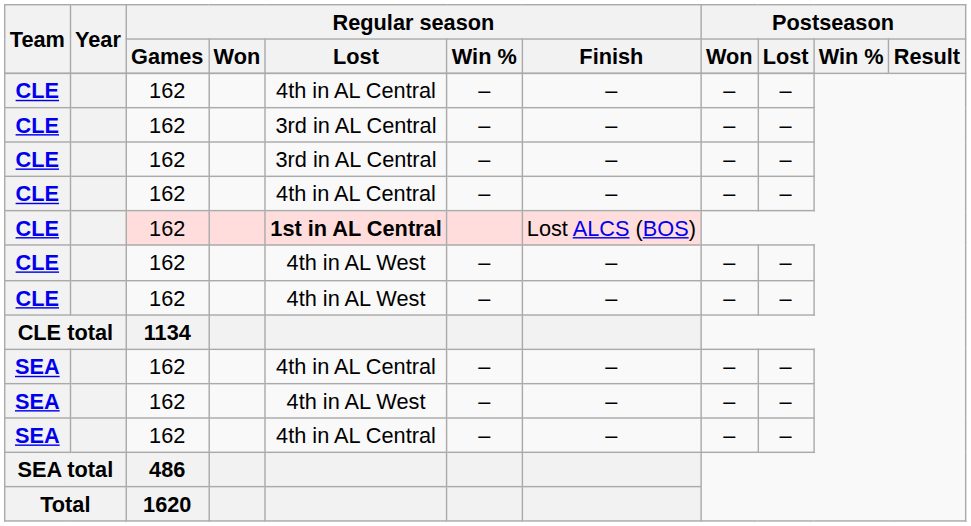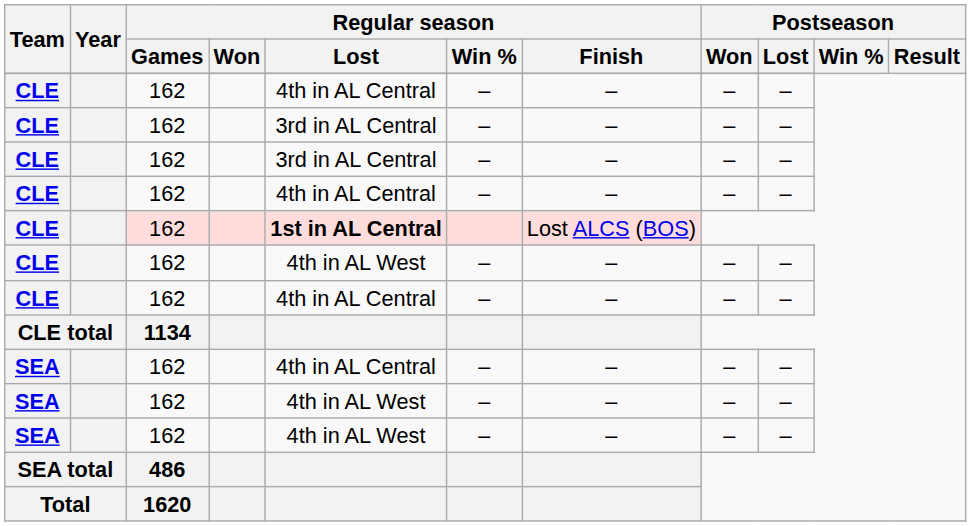(356, 297) 4th in AL West -> (356, 297) 4th in AL Central
(356, 435) 4th in AL Central -> (356, 435) 4th in AL West
